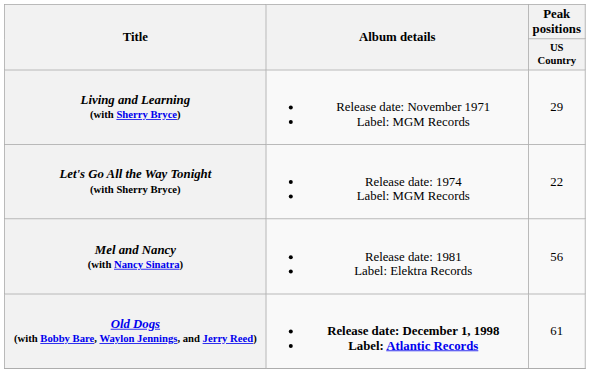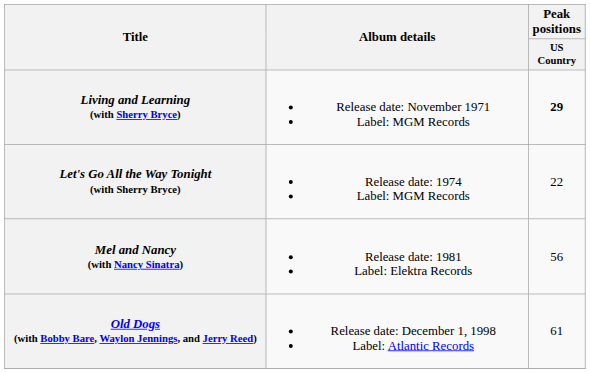(557, 107) normal -> (557, 107) bold
(397, 338) bold -> (397, 338) normal
